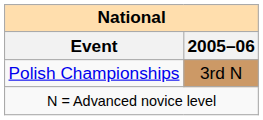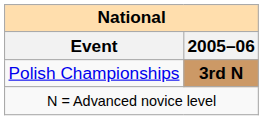(221, 73) normal -> (221, 73) bold
